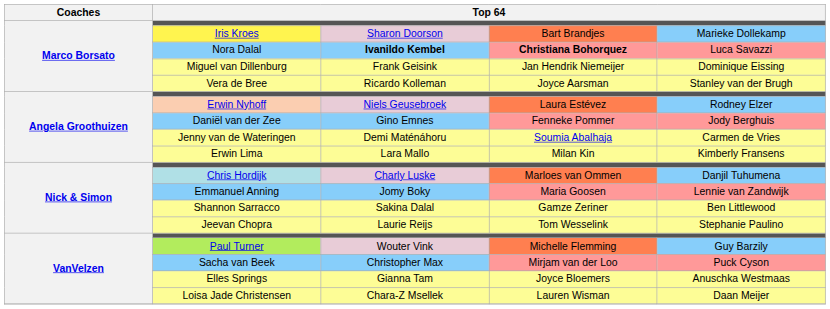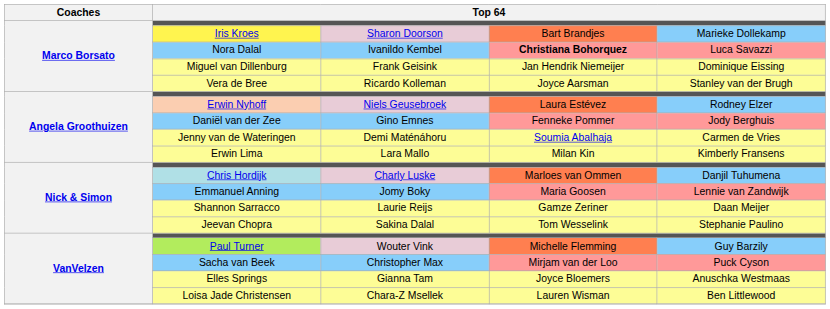(405, 50) bold -> (405, 50) normal
(405, 208) Sakina Dalal -> (405, 208) Laurie Reijs
(741, 208) Ben Littlewood -> (741, 208) Daan Meijer
(405, 225) Laurie Reijs -> (405, 225) Sakina Dalal
(741, 295) Daan Meijer -> (741, 295) Ben Littlewood
